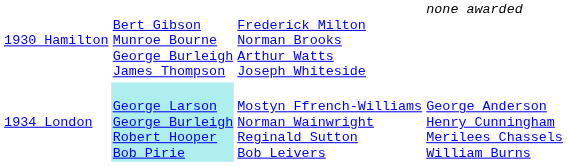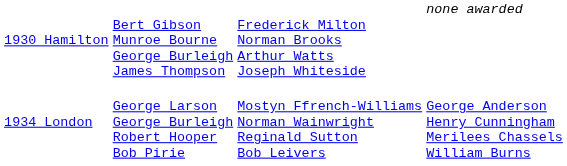(173, 130) paleturquoise background -> (173, 130) no background
